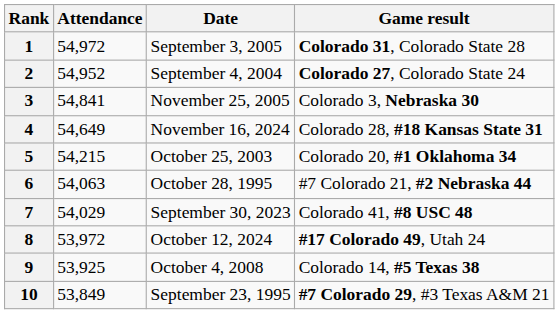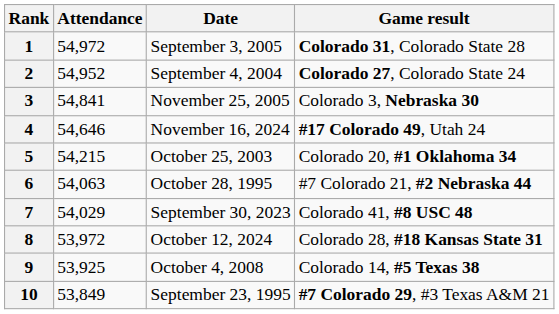(81, 128) 54,649 -> (81, 128) 54,646
(421, 128) Colorado 28, #18 Kansas State 31 -> (392, 128) #17 Colorado 49, Utah 24
(392, 239) #17 Colorado 49, Utah 24 -> (421, 239) Colorado 28, #18 Kansas State 31
